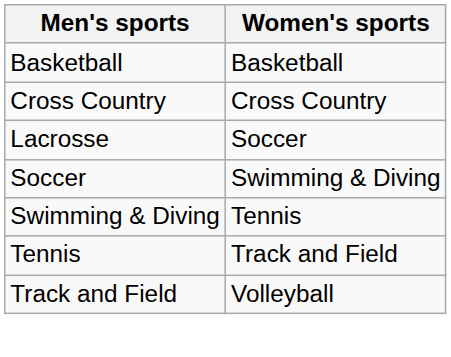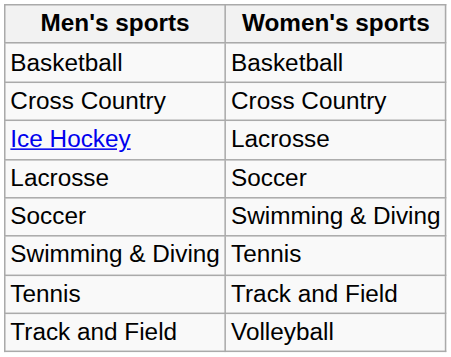+ row: (71, 139)
